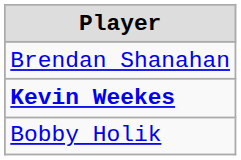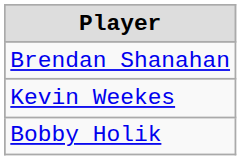(93, 98) bold -> (93, 98) normal
